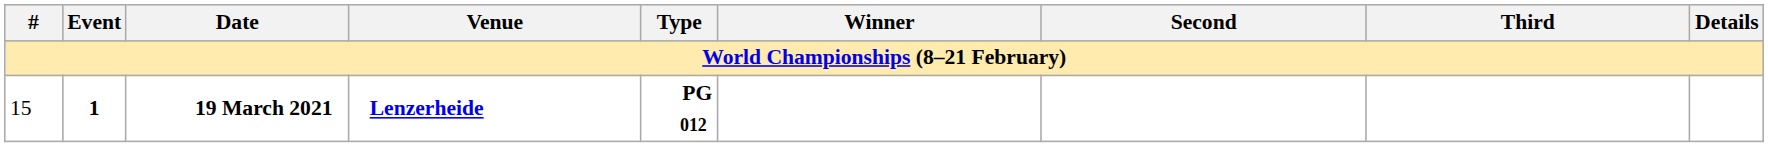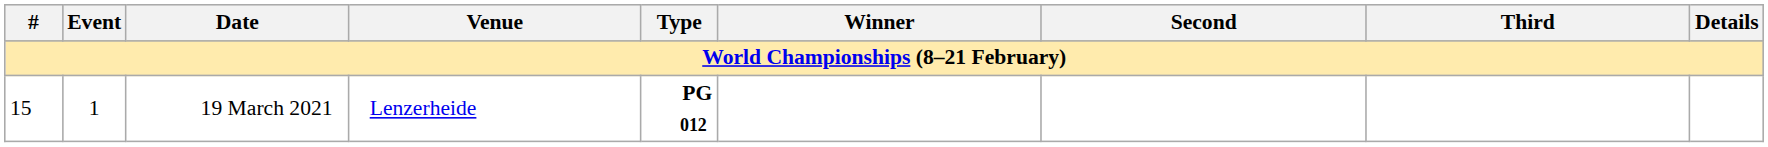(94, 108) bold -> (94, 108) normal
(269, 108) bold -> (272, 108) normal
(419, 108) bold -> (415, 108) normal
